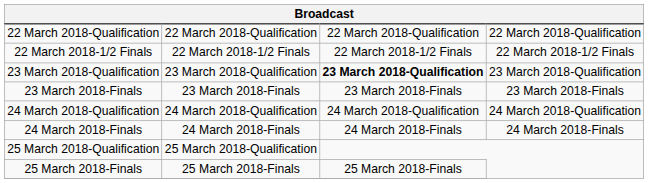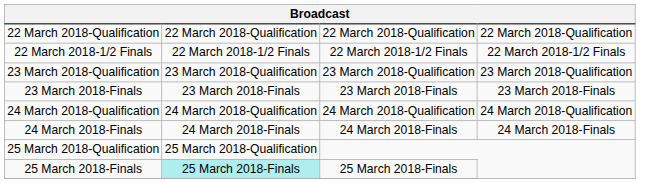(403, 72) bold -> (399, 72) normal
(241, 168) no background -> (241, 168) paleturquoise background
